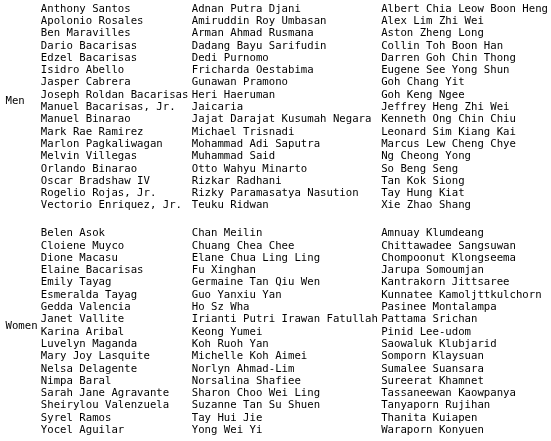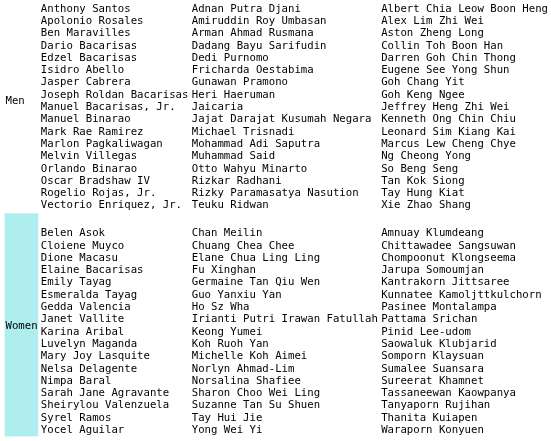(22, 325) no background -> (22, 325) paleturquoise background
